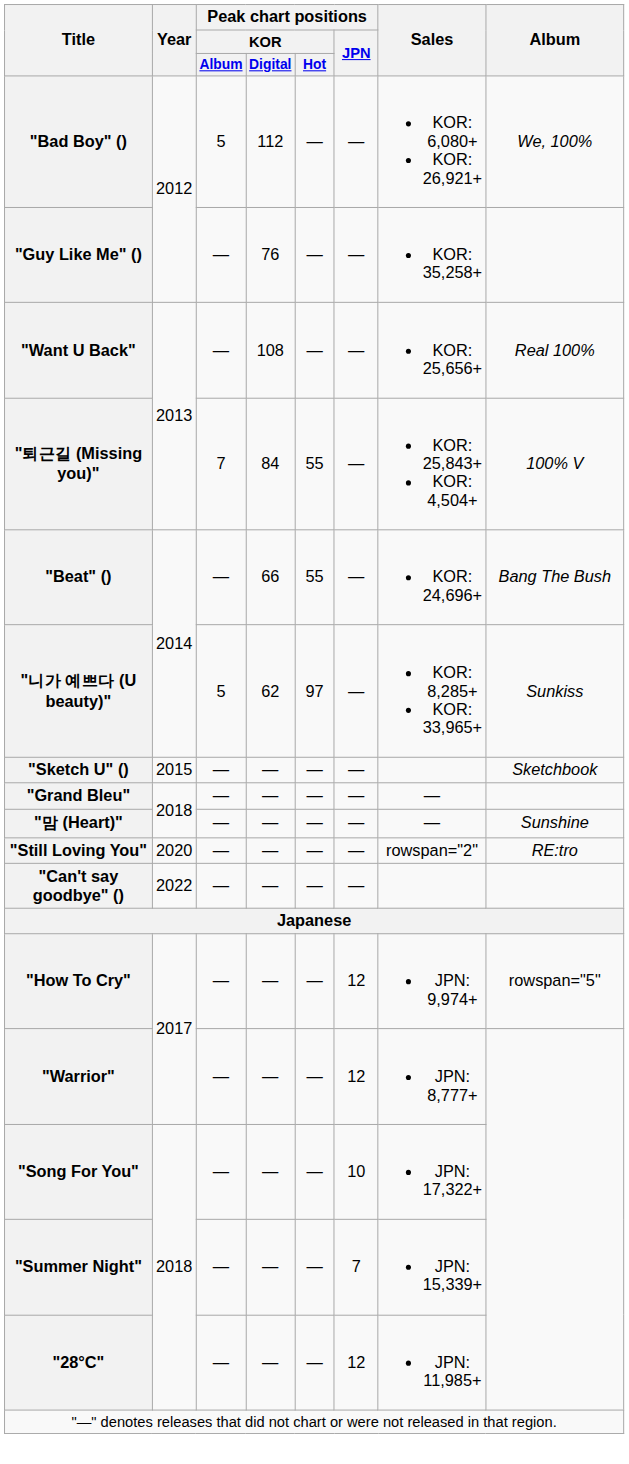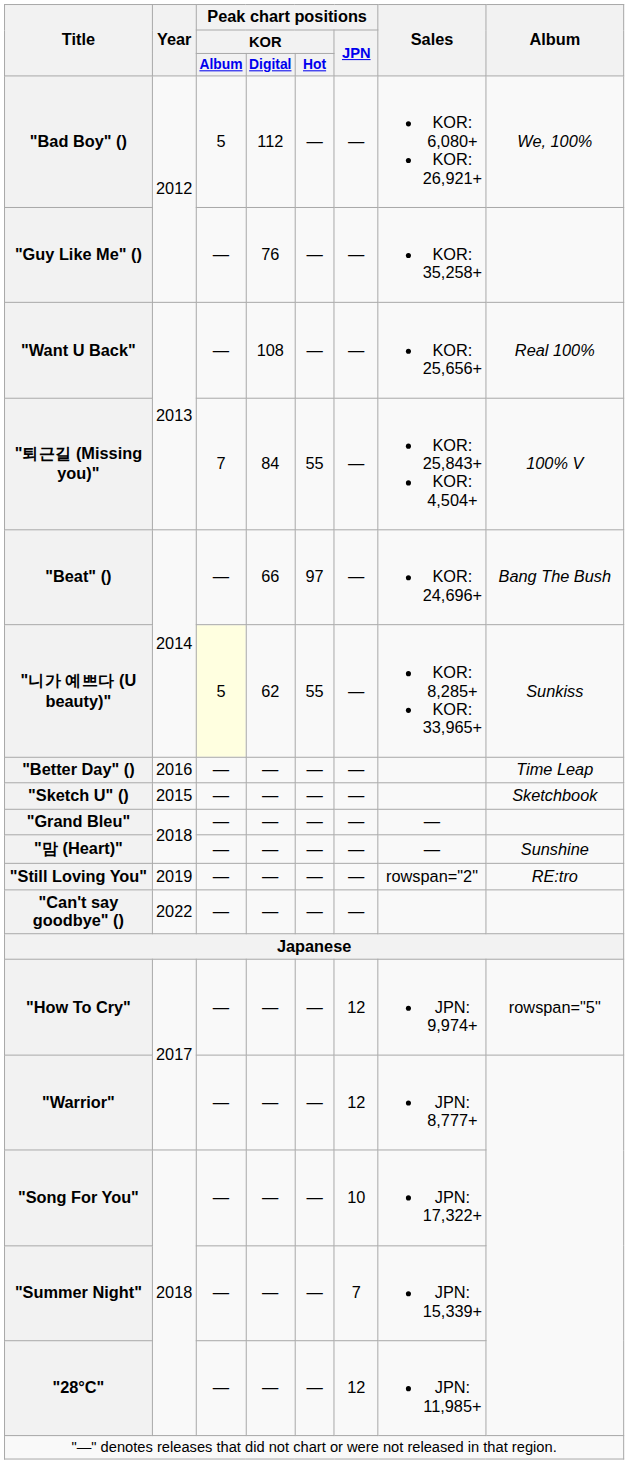(315, 577) 55 -> (315, 577) 97
(221, 691) no background -> (221, 691) lightyellow background
(315, 691) 97 -> (315, 691) 55
+ row: (78, 770)
(174, 850) 2020 -> (174, 876) 2019
